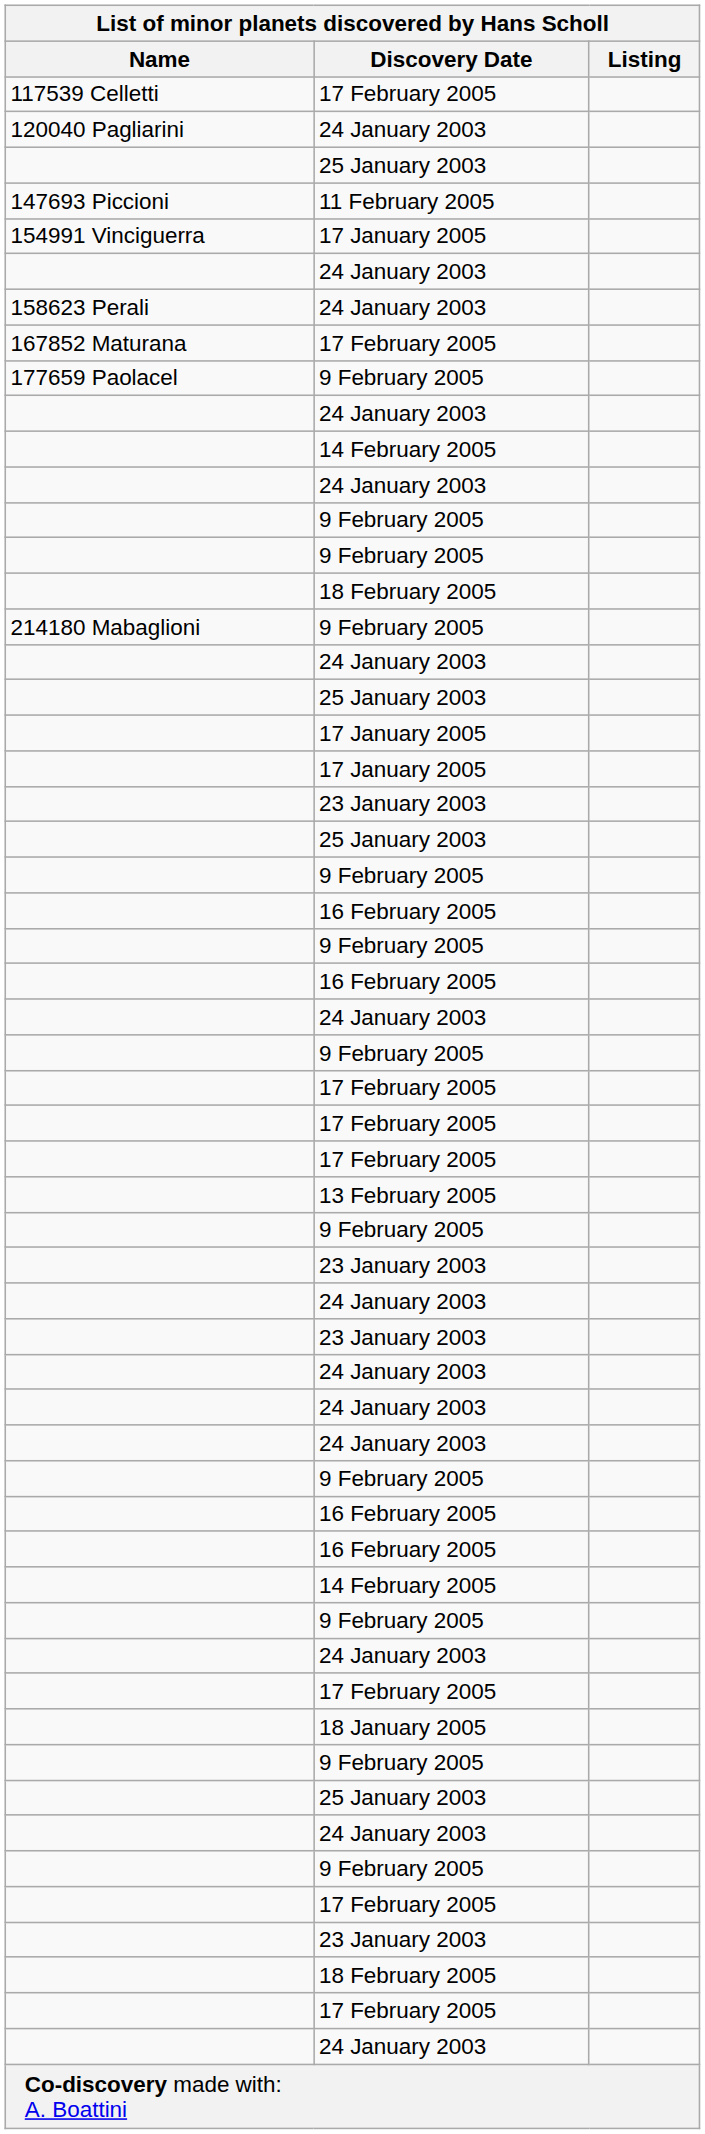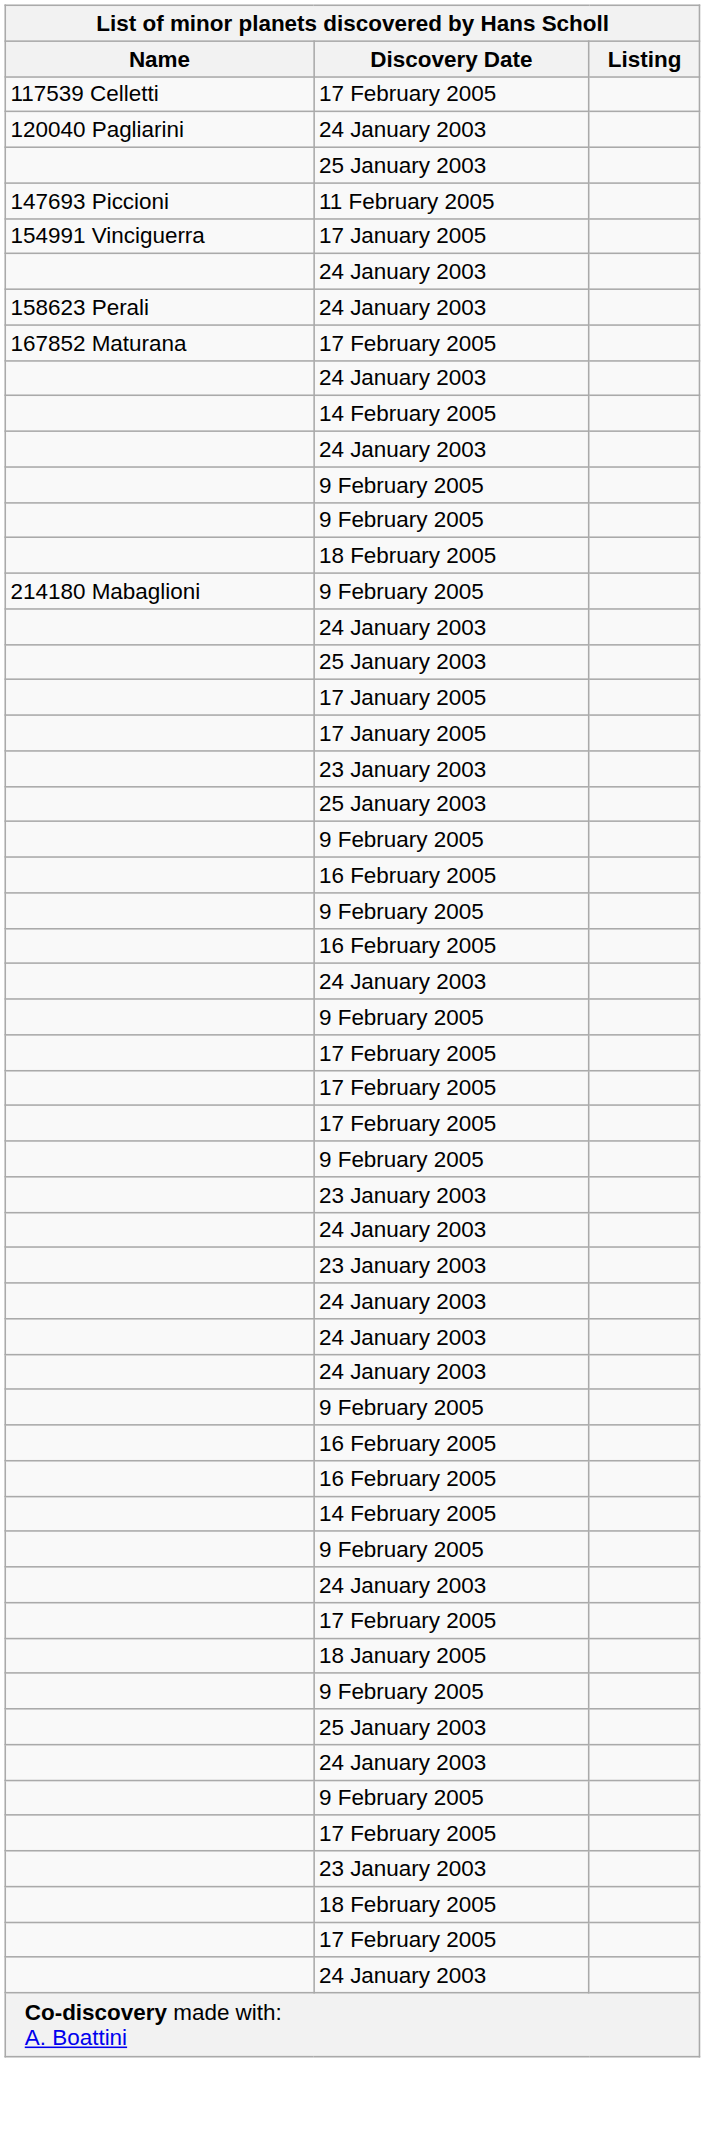- row: (94, 378)
- row: (159, 1194)
